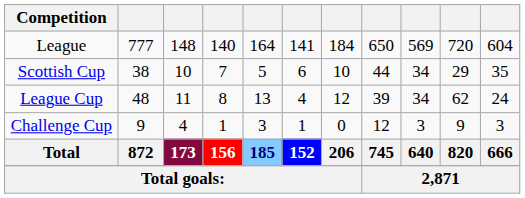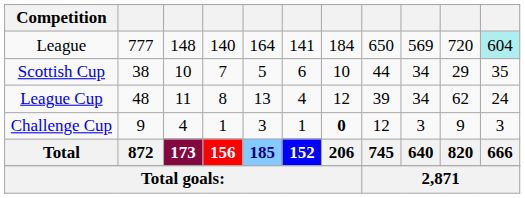(500, 44) no background -> (500, 44) paleturquoise background
(342, 125) normal -> (342, 125) bold
